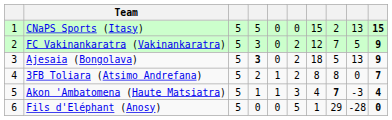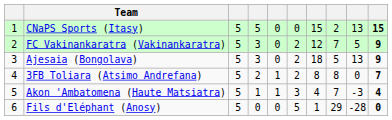(258, 60) bold -> (258, 60) normal
(336, 92) bold -> (336, 92) normal
